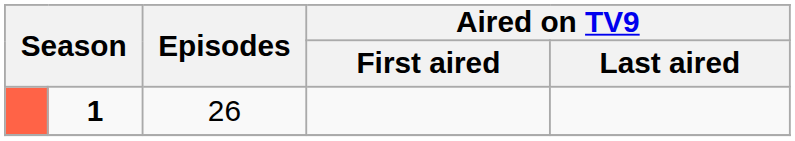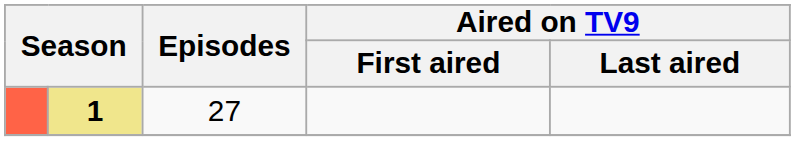(95, 110) no background -> (95, 110) khaki background
(224, 110) 26 -> (224, 110) 27
